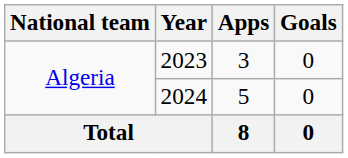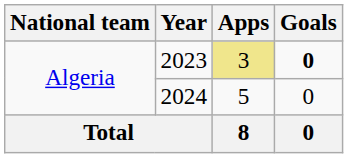(243, 59) no background -> (243, 59) khaki background
(308, 59) normal -> (308, 59) bold
